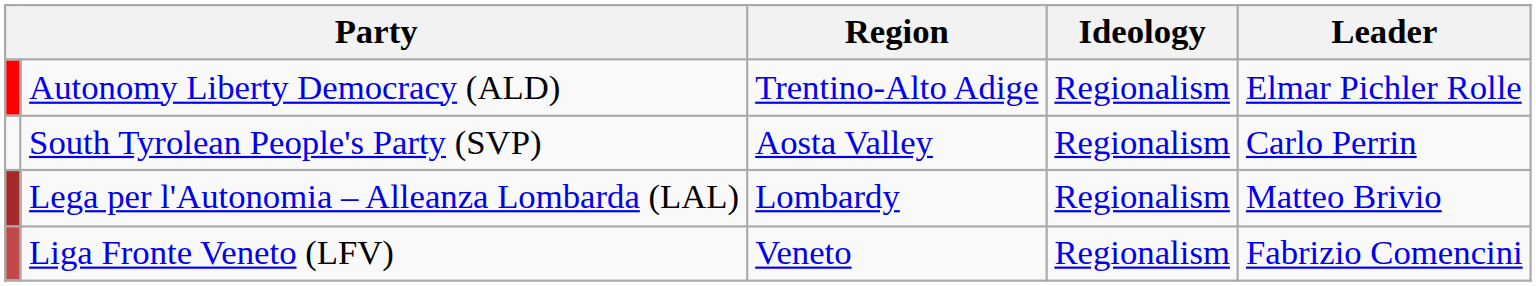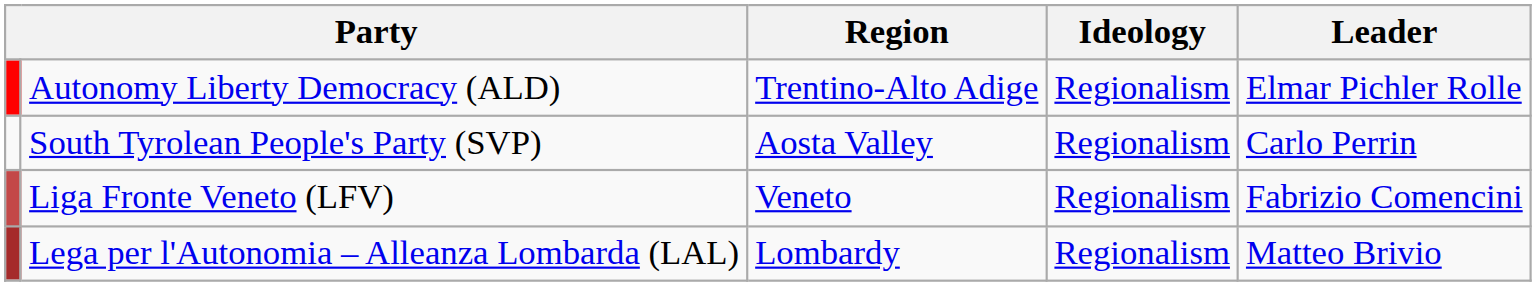rows swapped: (384, 197) <-> (212, 252)
